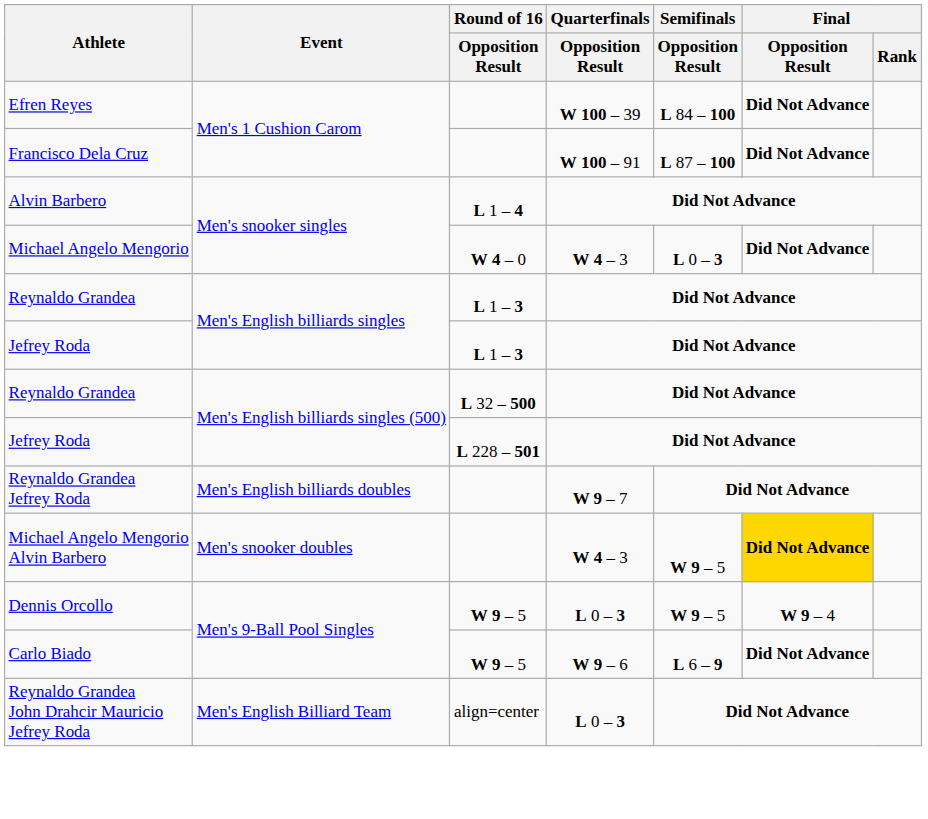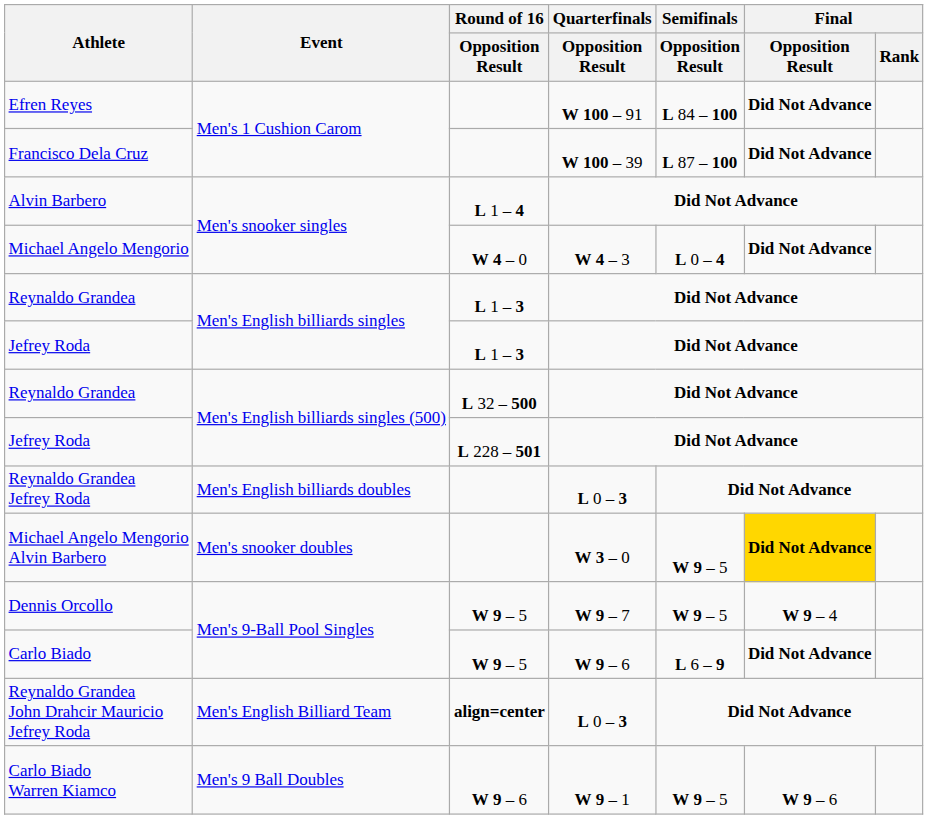(600, 115) W 100 – 39 -> (602, 115) W 100 – 91
(600, 163) W 100 – 91 -> (602, 163) W 100 – 39
(698, 259) L 0 – 3 -> (700, 259) L 0 – 4
(600, 499) W 9 – 7 -> (602, 499) L 0 – 3
(600, 557) W 4 – 3 -> (602, 557) W 3 – 0
(600, 615) L 0 – 3 -> (602, 615) W 9 – 7
(496, 712) normal -> (499, 712) bold
+ row: (62, 780)
